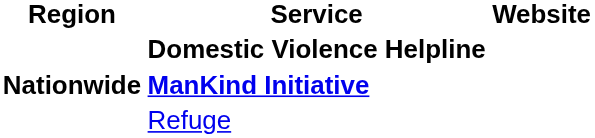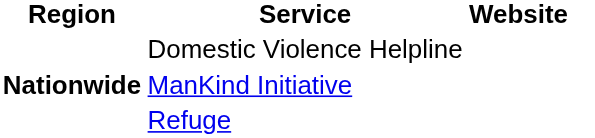(317, 49) bold -> (305, 49) normal
(258, 85) bold -> (250, 85) normal
